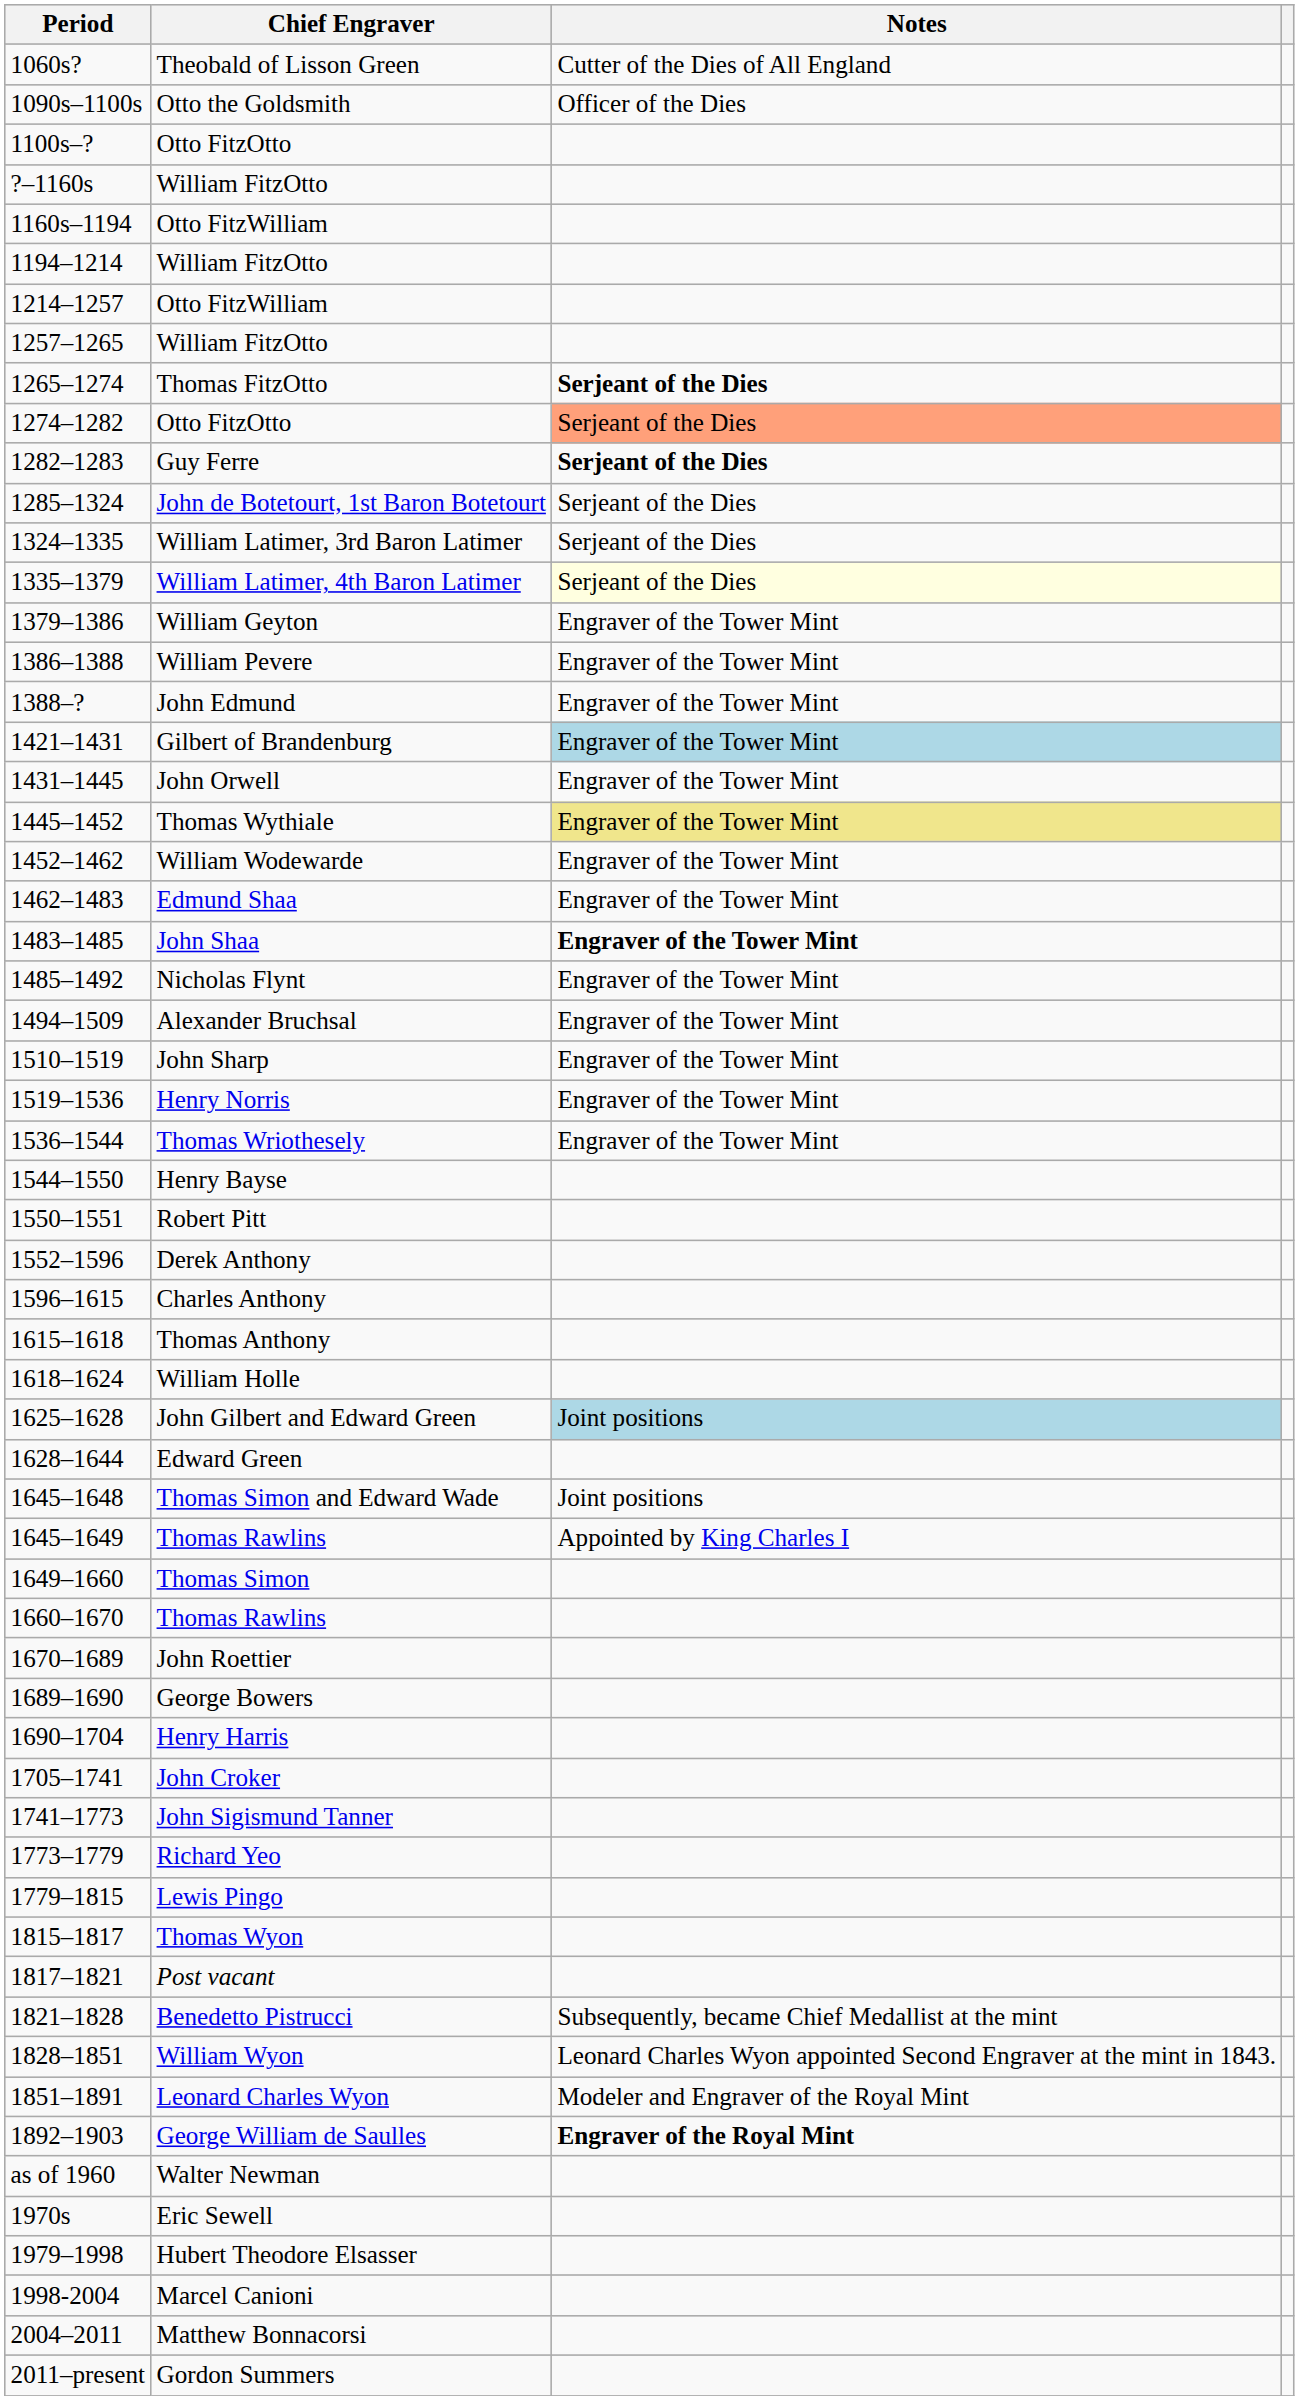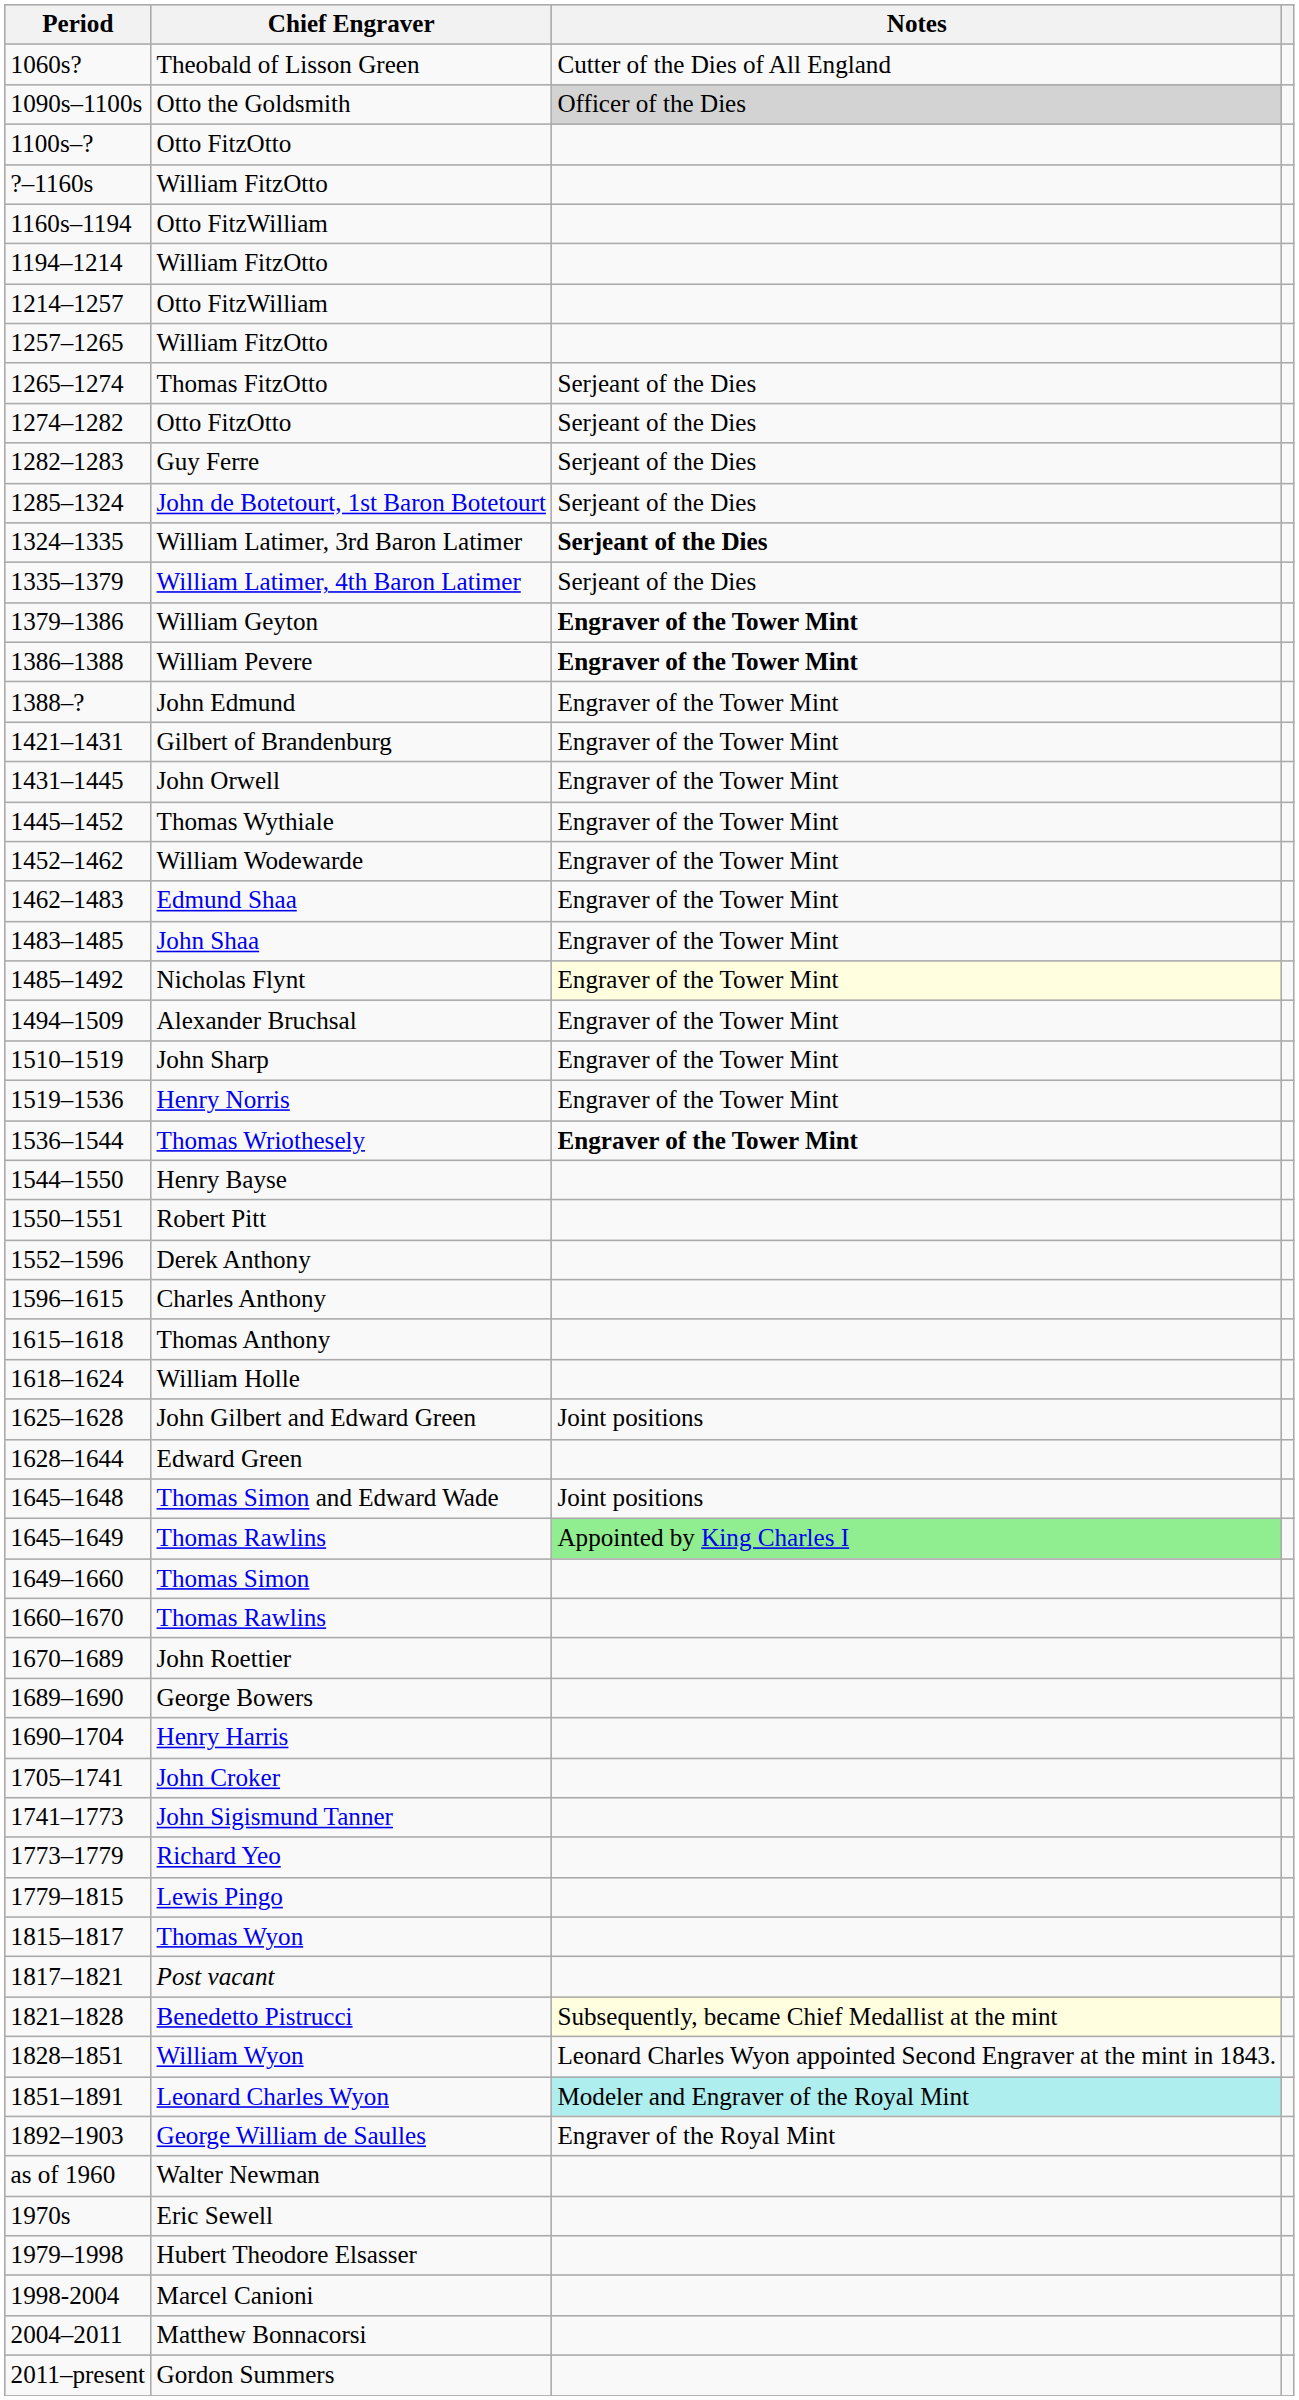(652, 104) no background -> (652, 104) lightgrey background
(662, 382) bold -> (657, 382) normal
(657, 422) lightsalmon background -> (657, 422) no background
(662, 462) bold -> (657, 462) normal
(657, 542) normal -> (662, 542) bold
(657, 582) lightyellow background -> (657, 582) no background
(698, 622) normal -> (708, 622) bold
(698, 661) normal -> (708, 661) bold
(698, 741) lightblue background -> (698, 741) no background
(698, 821) khaki background -> (698, 821) no background
(708, 940) bold -> (698, 940) normal
(698, 980) no background -> (698, 980) lightyellow background
(698, 1139) normal -> (708, 1139) bold
(630, 1418) lightblue background -> (630, 1418) no background
(703, 1538) no background -> (703, 1538) lightgreen background
(807, 2016) no background -> (807, 2016) lightyellow background
(763, 2096) no background -> (763, 2096) paleturquoise background
(706, 2135) bold -> (696, 2135) normal
